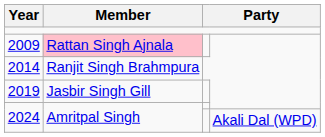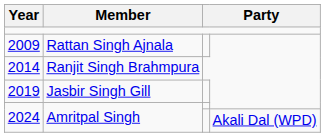(110, 45) pink background -> (110, 45) no background
